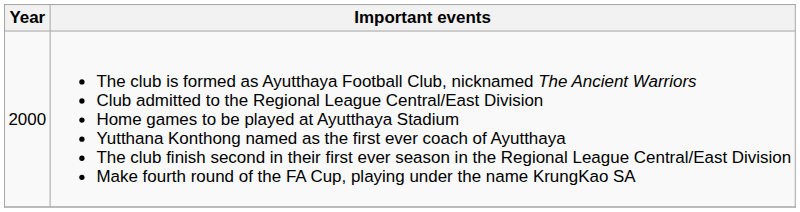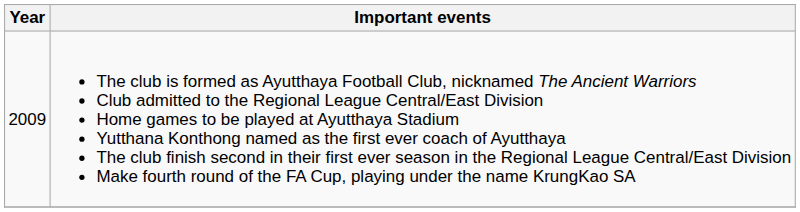(27, 119) 2000 -> (27, 119) 2009
